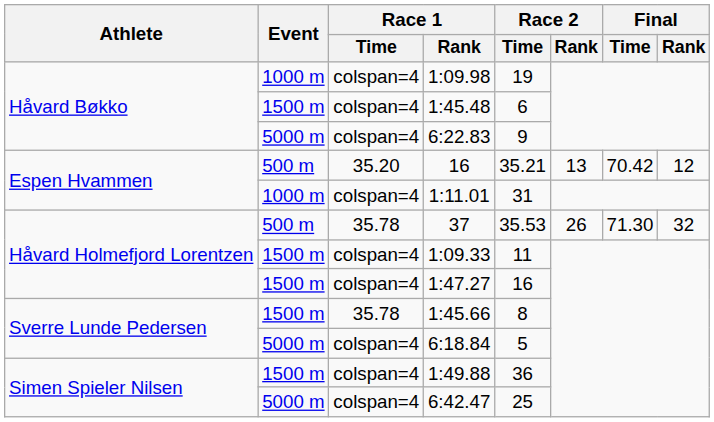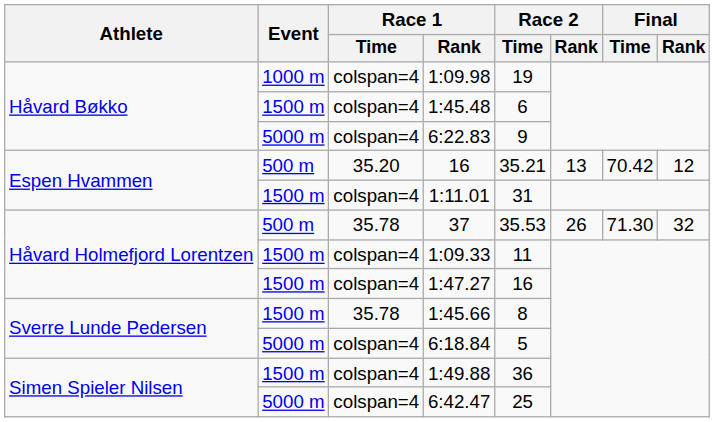(293, 196) 1000 m -> (293, 196) 1500 m
